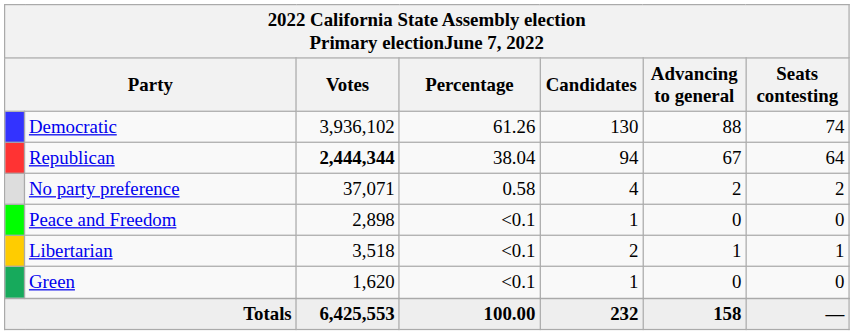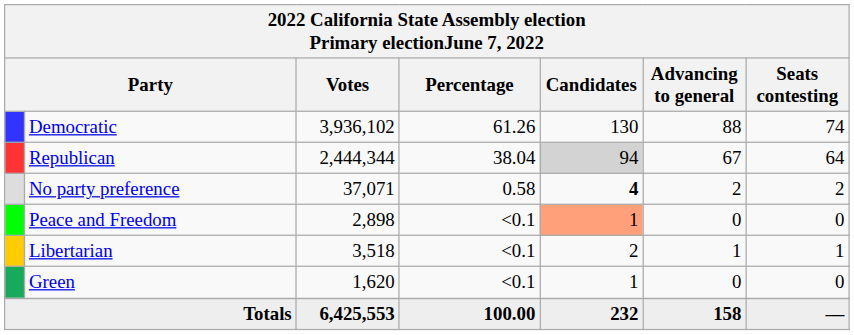(357, 158) bold -> (357, 158) normal
(629, 158) no background -> (629, 158) lightgrey background
(634, 189) normal -> (634, 189) bold
(634, 220) no background -> (634, 220) lightsalmon background
